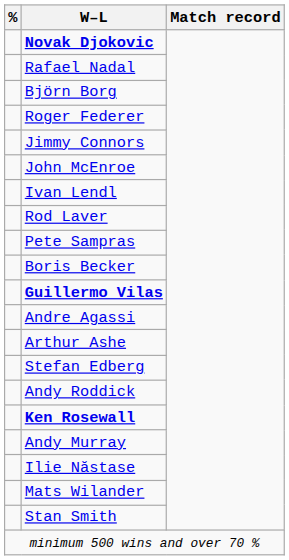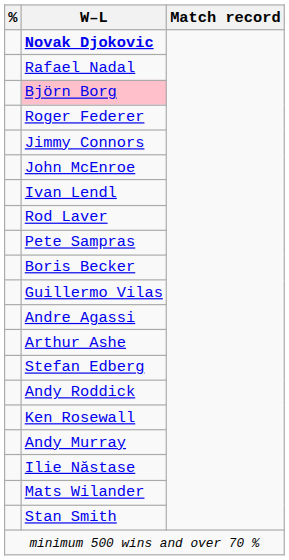(71, 92) no background -> (71, 92) pink background
(94, 292) bold -> (94, 292) normal
(80, 417) bold -> (80, 417) normal
